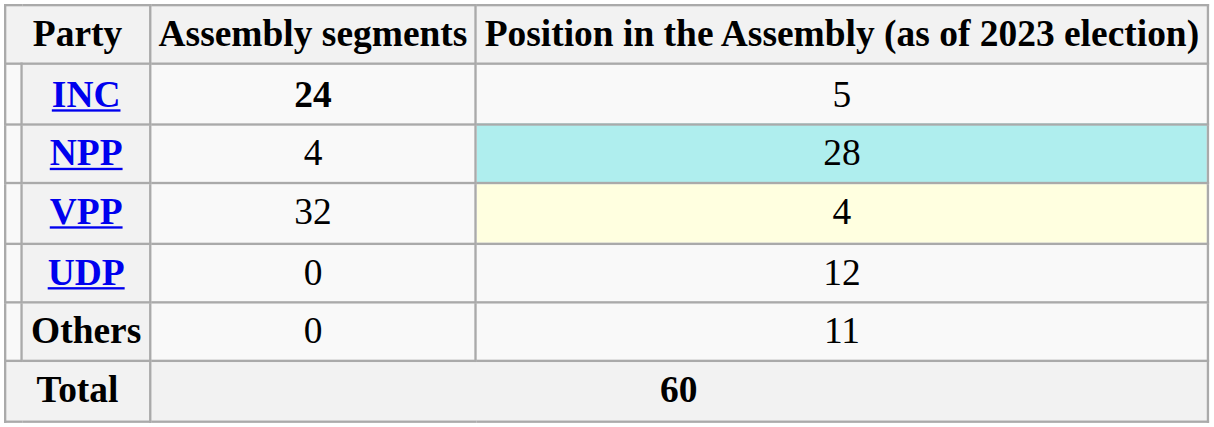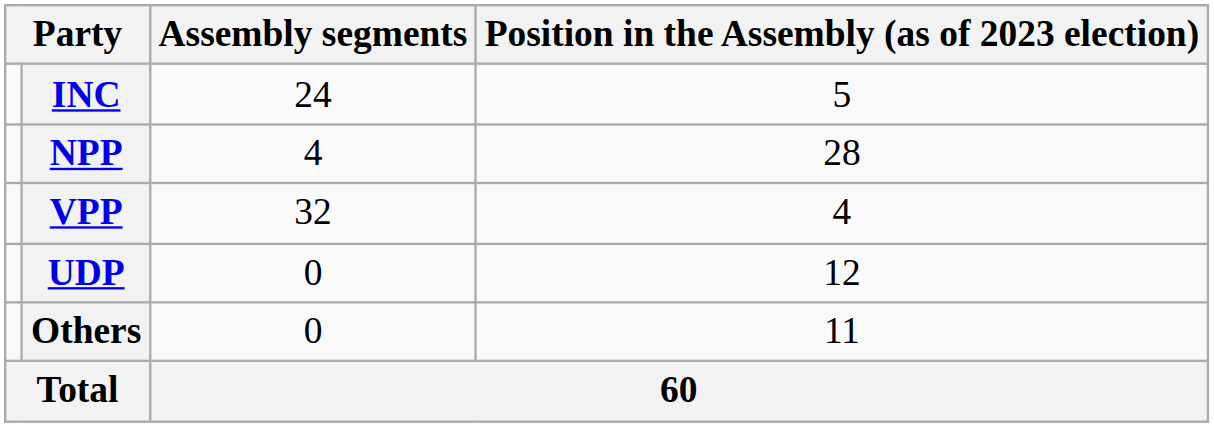(313, 93) bold -> (313, 93) normal
(842, 152) paleturquoise background -> (842, 152) no background
(842, 212) lightyellow background -> (842, 212) no background
